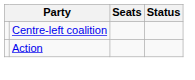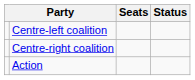+ row: (63, 48)
